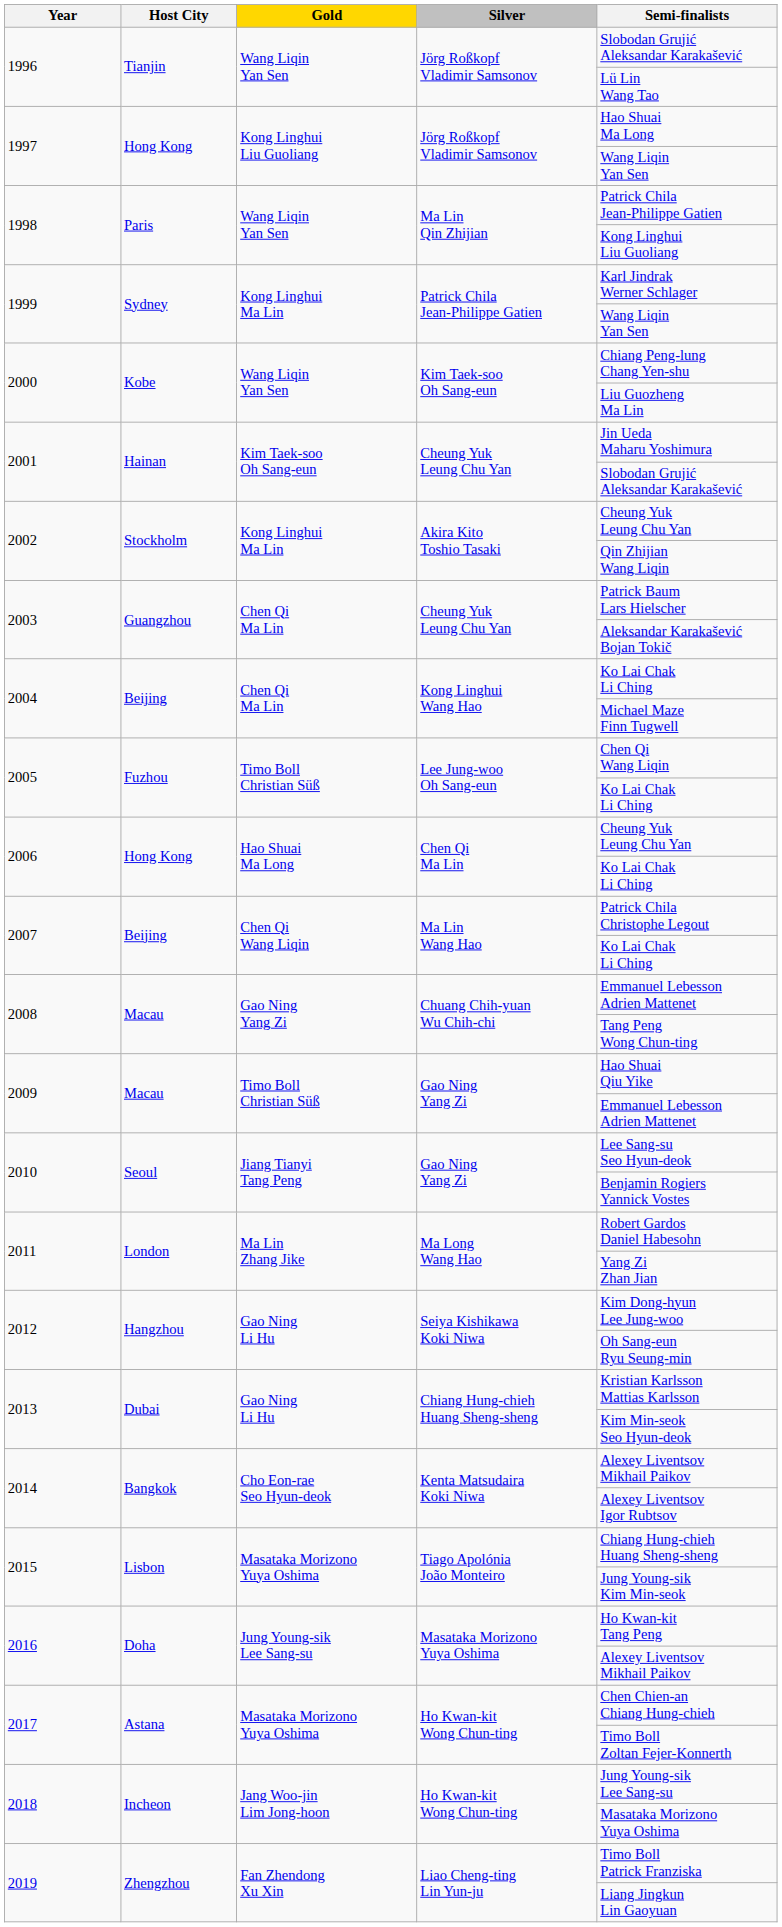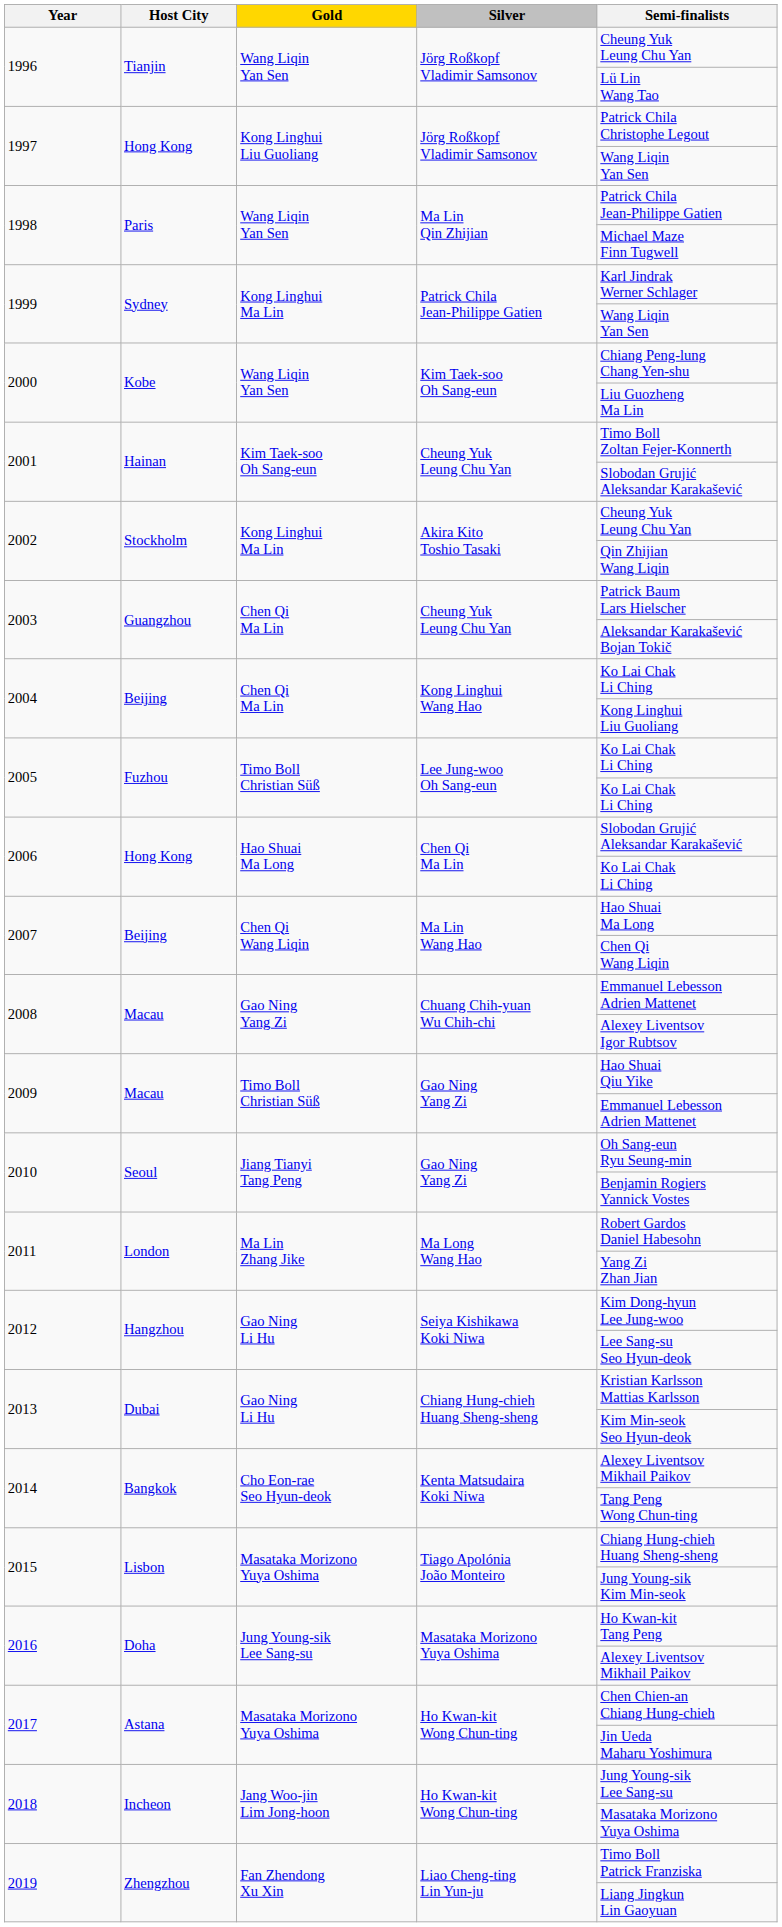(671, 47) Slobodan Grujić Aleksandar Karakašević -> (646, 47) Cheung Yuk Leung Chu Yan
(631, 126) Hao Shuai Ma Long -> (655, 126) Patrick Chila Christophe Legout
(641, 244) Kong Linghui Liu Guoliang -> (642, 244) Michael Maze Finn Tugwell
(656, 442) Jin Ueda Maharu Yoshimura -> (666, 442) Timo Boll Zoltan Fejer-Konnerth
(642, 718) Michael Maze Finn Tugwell -> (641, 718) Kong Linghui Liu Guoliang
(635, 757) Chen Qi Wang Liqin -> (638, 757) Ko Lai Chak Li Ching
(646, 836) Cheung Yuk Leung Chu Yan -> (671, 836) Slobodan Grujić Aleksandar Karakašević
(655, 915) Patrick Chila Christophe Legout -> (631, 915) Hao Shuai Ma Long
(638, 955) Ko Lai Chak Li Ching -> (635, 955) Chen Qi Wang Liqin
(649, 1034) Tang Peng Wong Chun-ting -> (652, 1034) Alexey Liventsov Igor Rubtsov
(646, 1152) Lee Sang-su Seo Hyun-deok -> (646, 1152) Oh Sang-eun Ryu Seung-min
(646, 1349) Oh Sang-eun Ryu Seung-min -> (646, 1349) Lee Sang-su Seo Hyun-deok
(652, 1507) Alexey Liventsov Igor Rubtsov -> (649, 1507) Tang Peng Wong Chun-ting
(666, 1744) Timo Boll Zoltan Fejer-Konnerth -> (656, 1744) Jin Ueda Maharu Yoshimura
